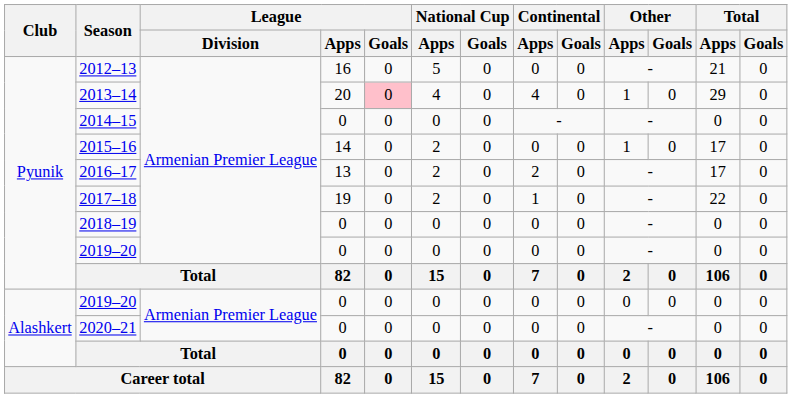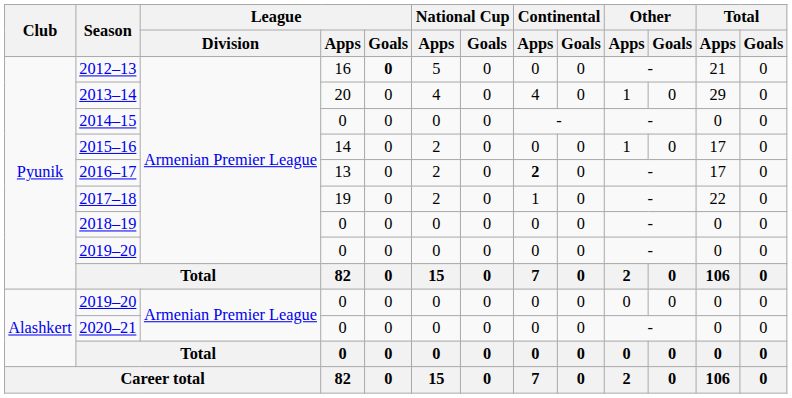(388, 69) normal -> (388, 69) bold
(388, 95) pink background -> (388, 95) no background
(535, 172) normal -> (535, 172) bold
